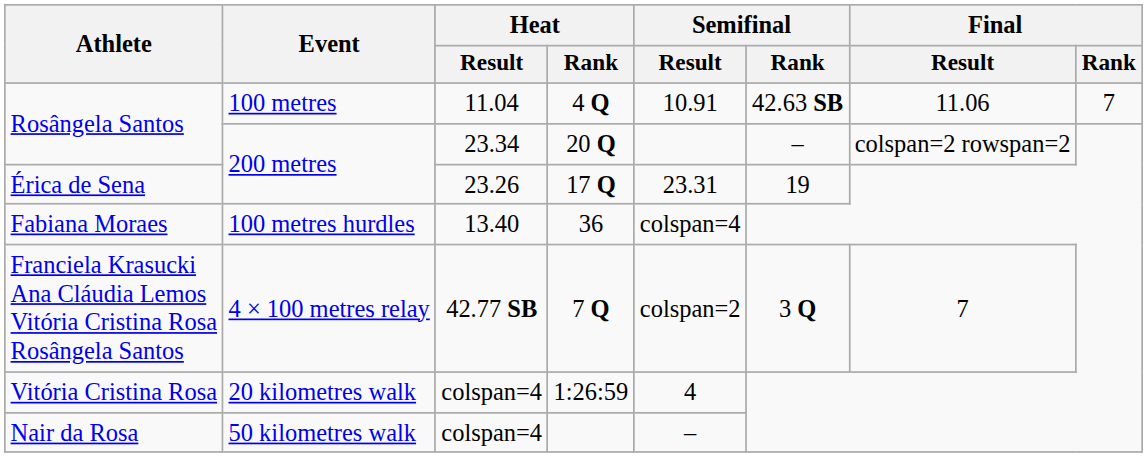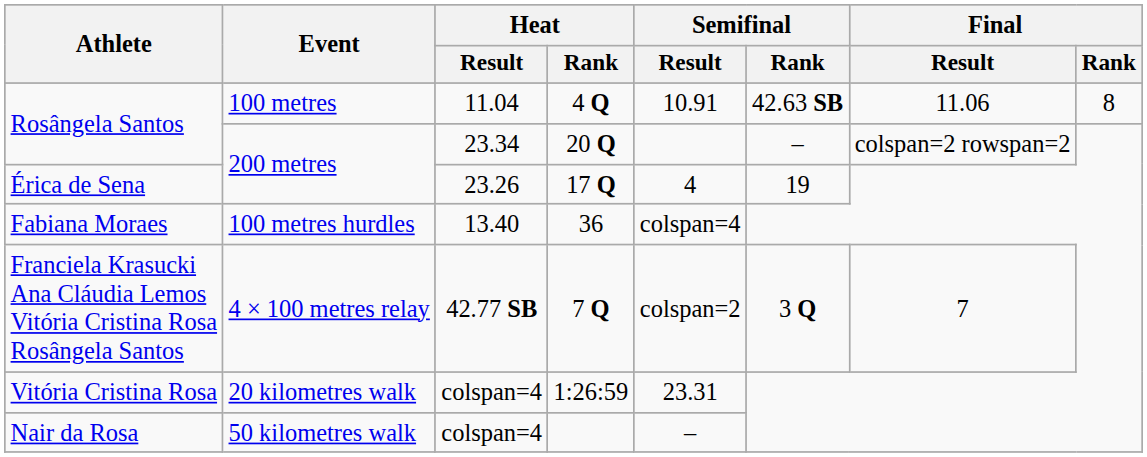(1109, 103) 7 -> (1109, 103) 8
(690, 184) 23.31 -> (690, 184) 4
(690, 392) 4 -> (690, 392) 23.31
